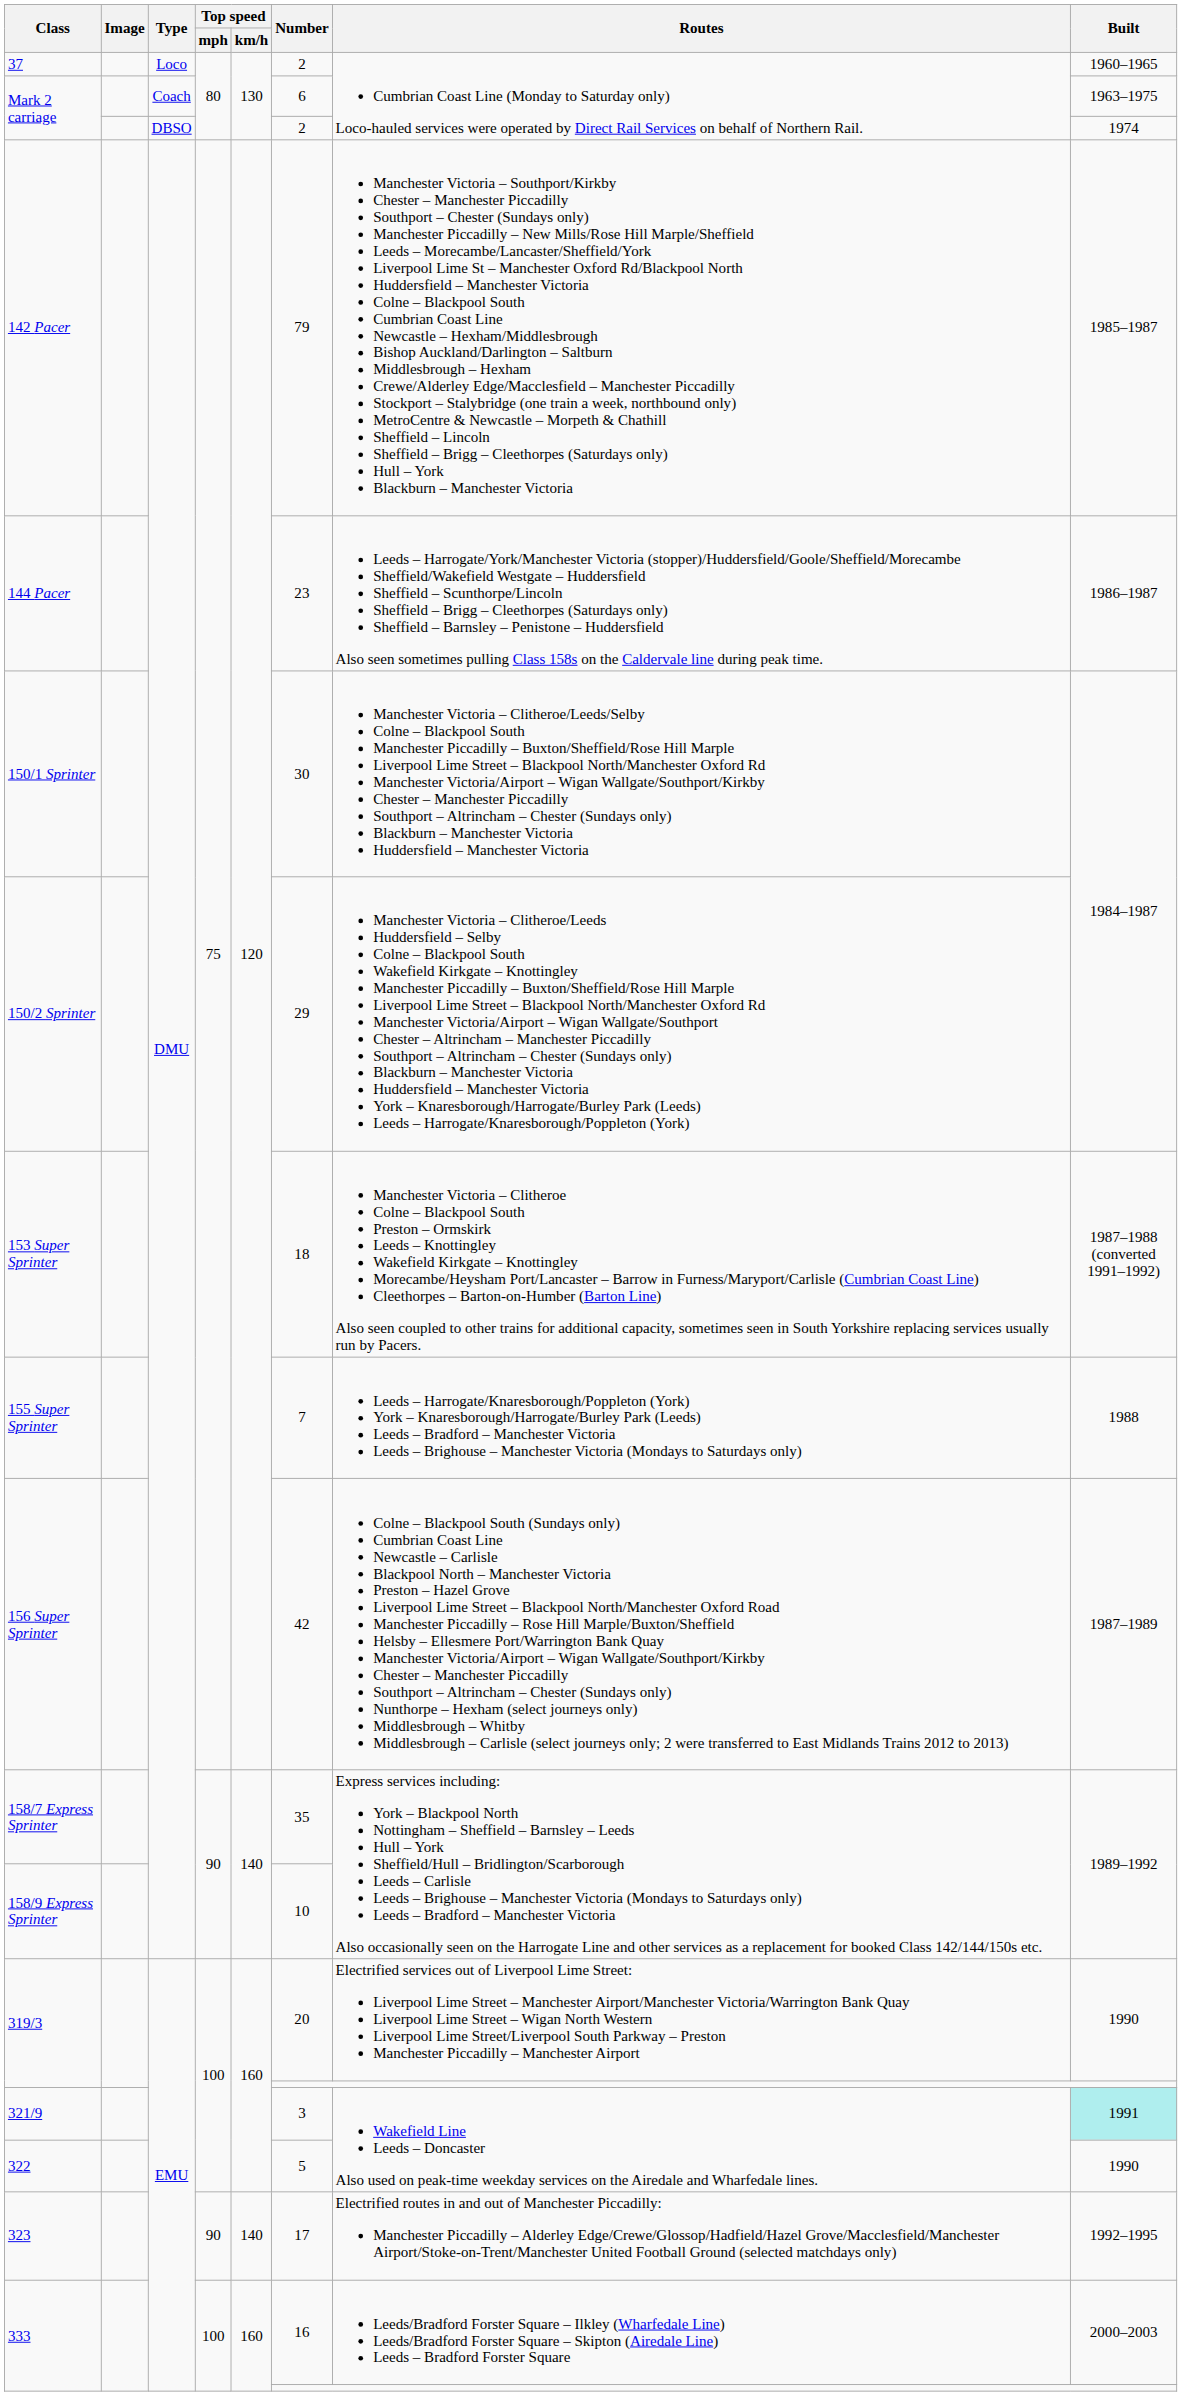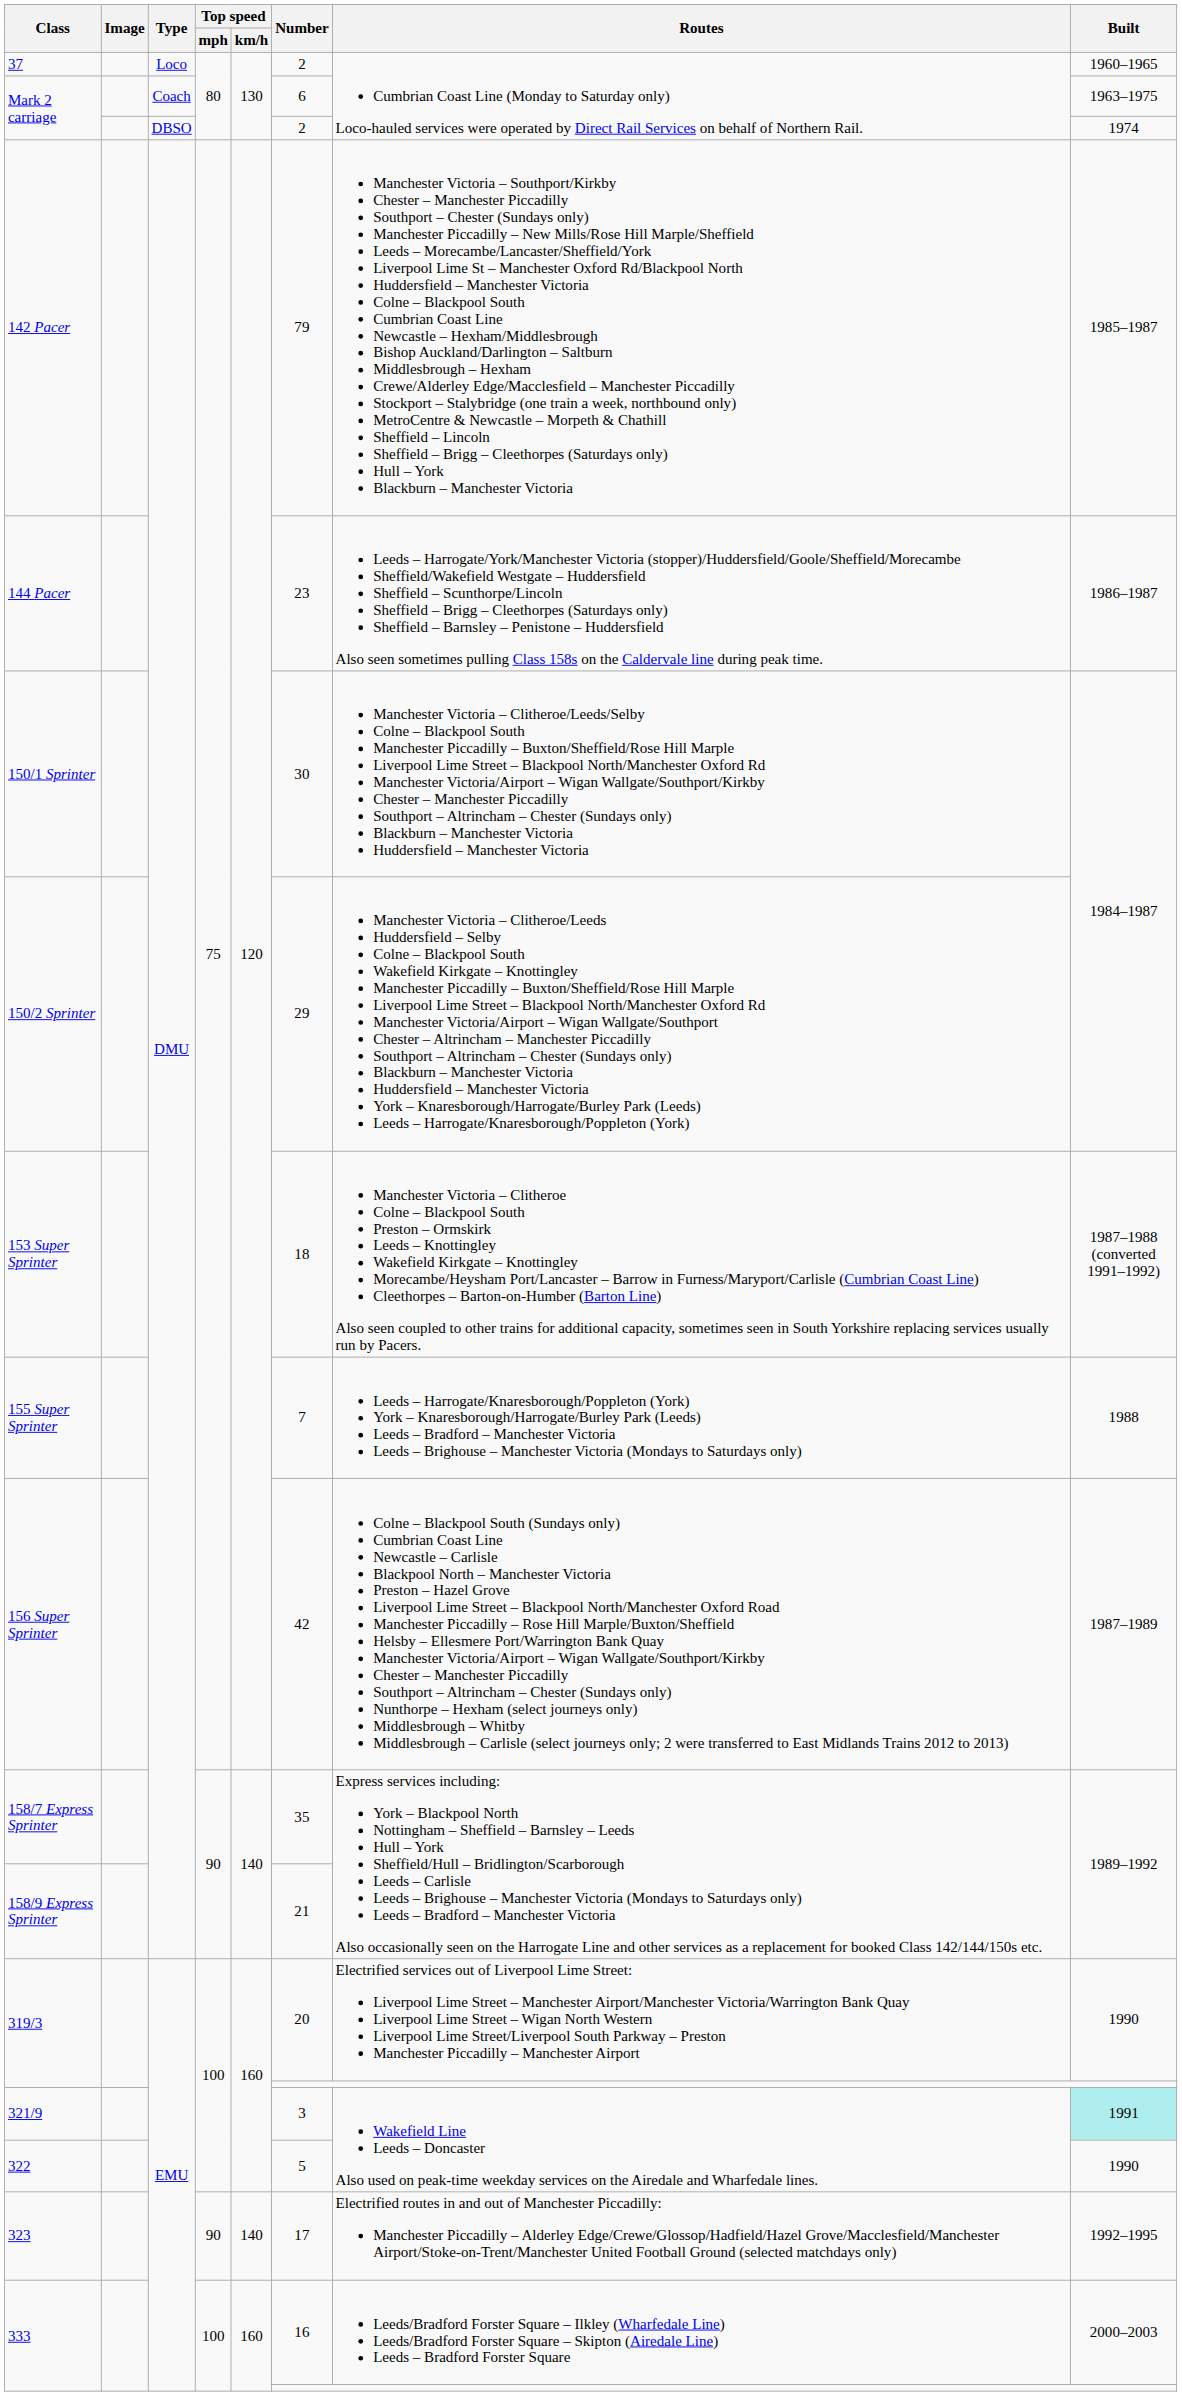(302, 1911) 10 -> (302, 1911) 21
